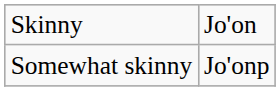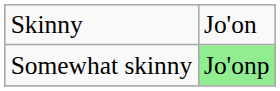(237, 65) no background -> (237, 65) lightgreen background
